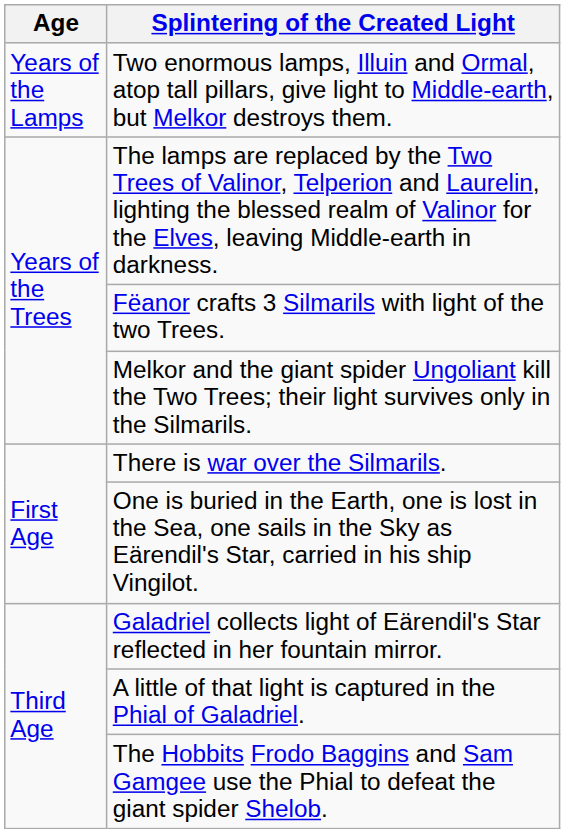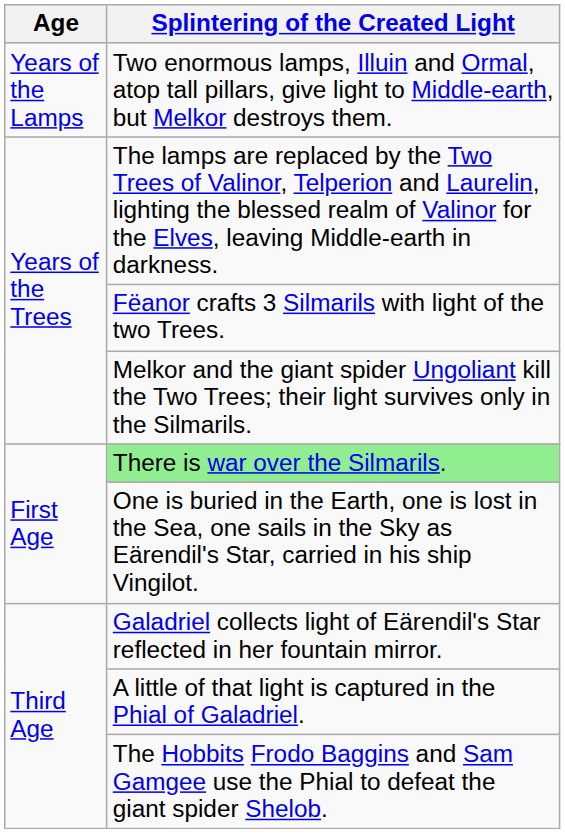(280, 462) no background -> (280, 462) lightgreen background
